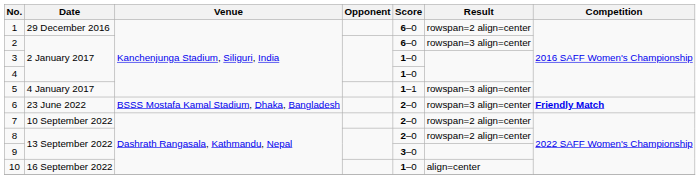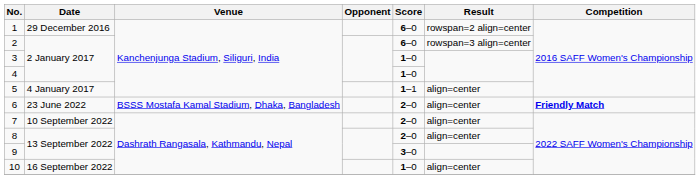(479, 89) rowspan=3 align=center -> (453, 89) align=center
(479, 105) rowspan=3 align=center -> (453, 105) align=center
(479, 120) rowspan=2 align=center -> (453, 120) align=center
(479, 136) rowspan=2 align=center -> (453, 136) align=center
